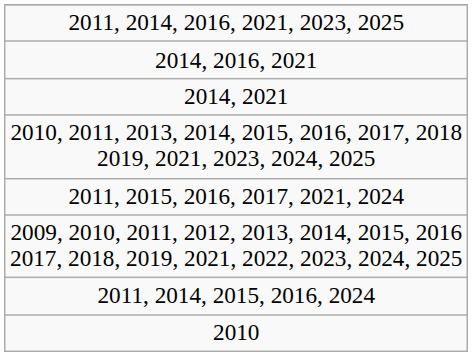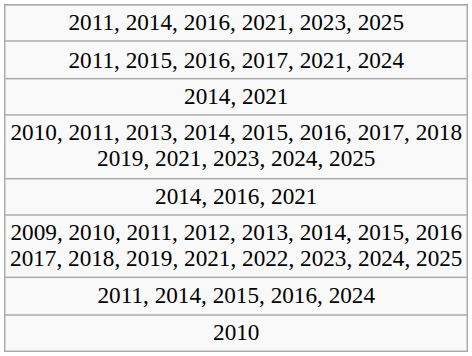(236, 59) 2014, 2016, 2021 -> (236, 59) 2011, 2015, 2016, 2017, 2021, 2024
(236, 196) 2011, 2015, 2016, 2017, 2021, 2024 -> (236, 196) 2014, 2016, 2021
